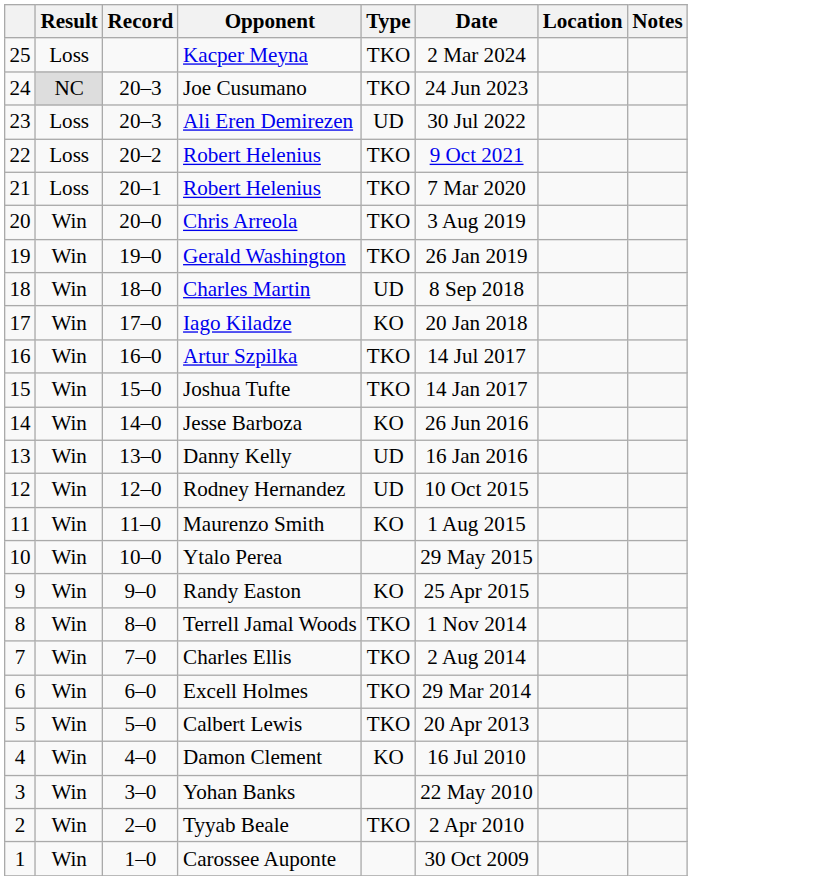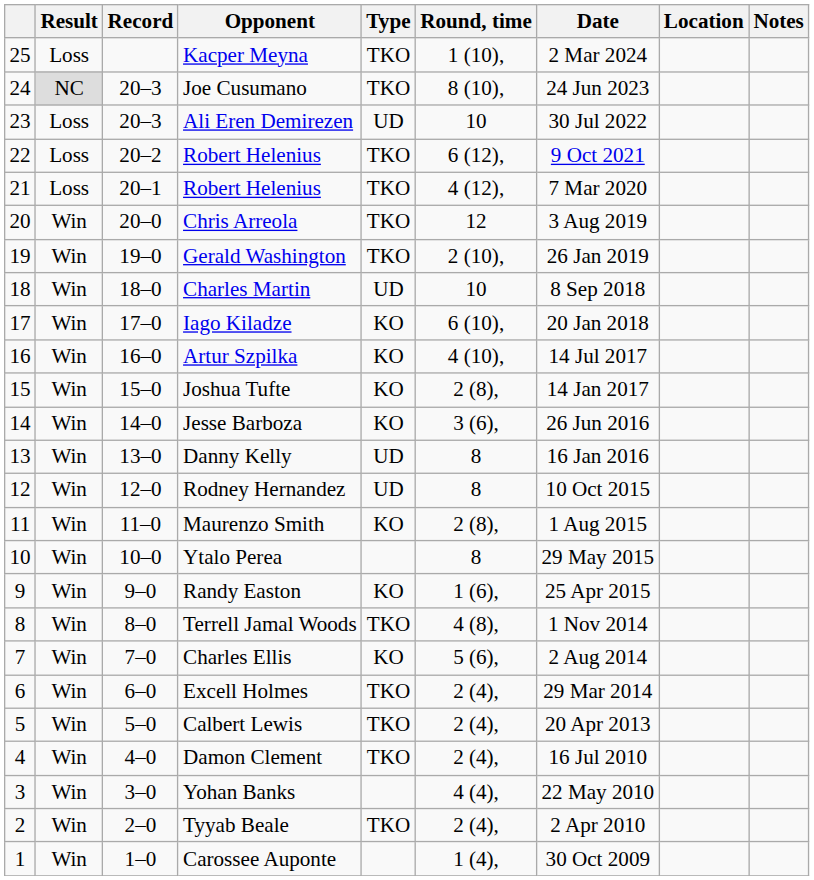+ column: (476, 21)
(388, 356) TKO -> (388, 356) KO
(388, 389) TKO -> (388, 389) KO
(388, 657) TKO -> (388, 657) KO
(388, 758) KO -> (388, 758) TKO
